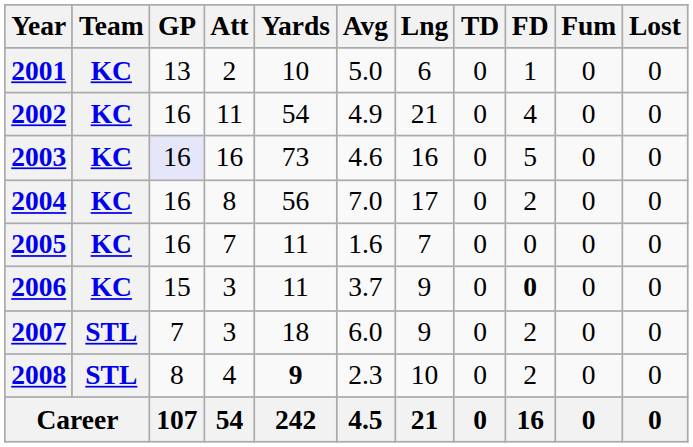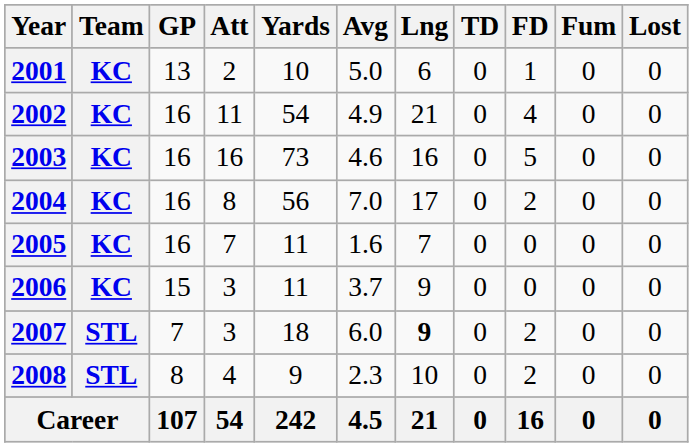(177, 157) lavender background -> (177, 157) no background
(530, 288) bold -> (530, 288) normal
(424, 331) normal -> (424, 331) bold
(296, 375) bold -> (296, 375) normal
